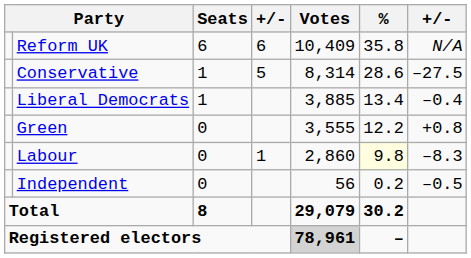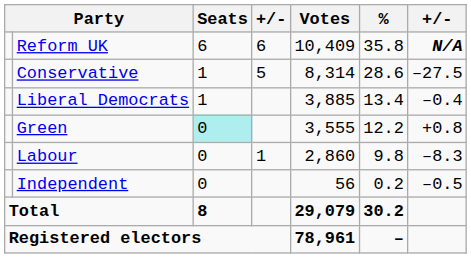(447, 46) normal -> (447, 46) bold
(202, 129) no background -> (202, 129) paleturquoise background
(389, 156) lightyellow background -> (389, 156) no background
(325, 239) lightgrey background -> (325, 239) no background
